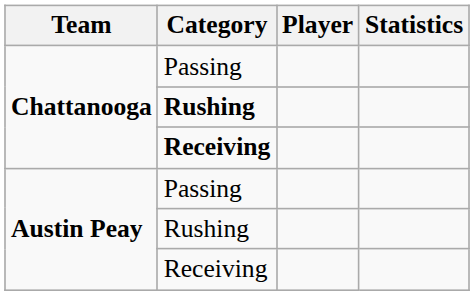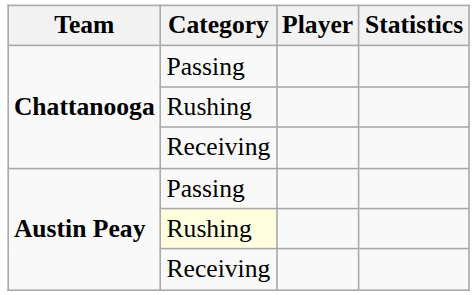(209, 106) bold -> (209, 106) normal
(217, 147) bold -> (218, 147) normal
(206, 228) no background -> (209, 228) lightyellow background
